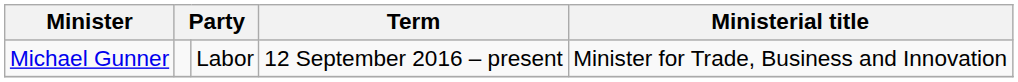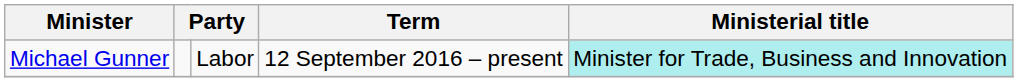(790, 58) no background -> (790, 58) paleturquoise background
